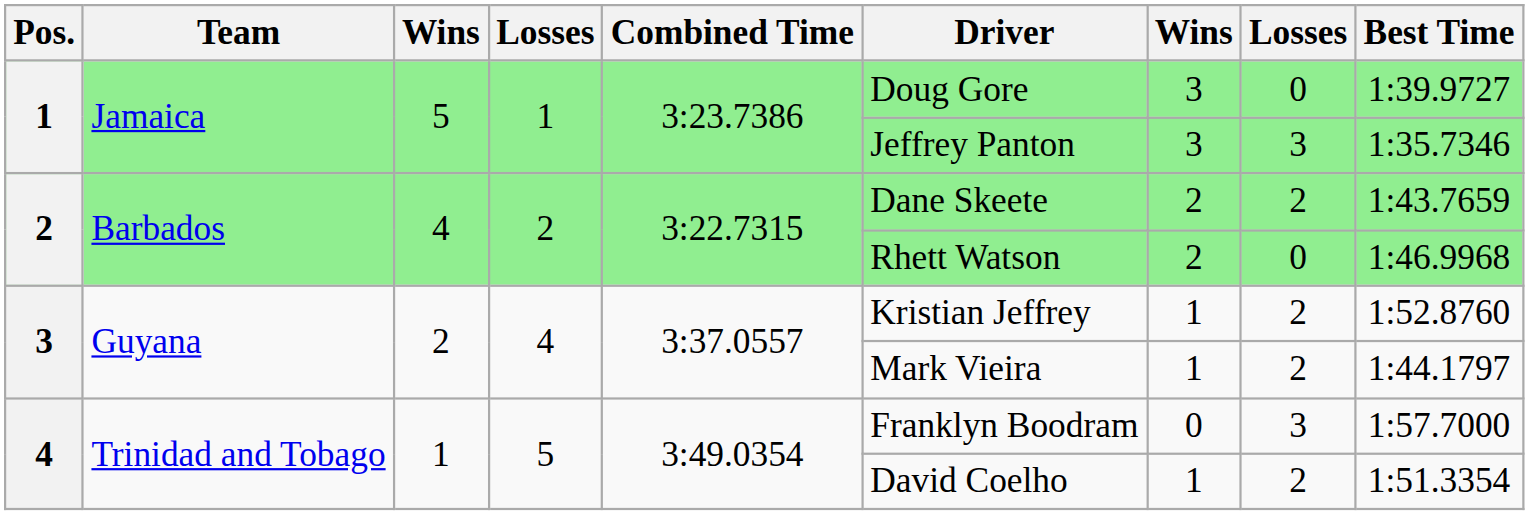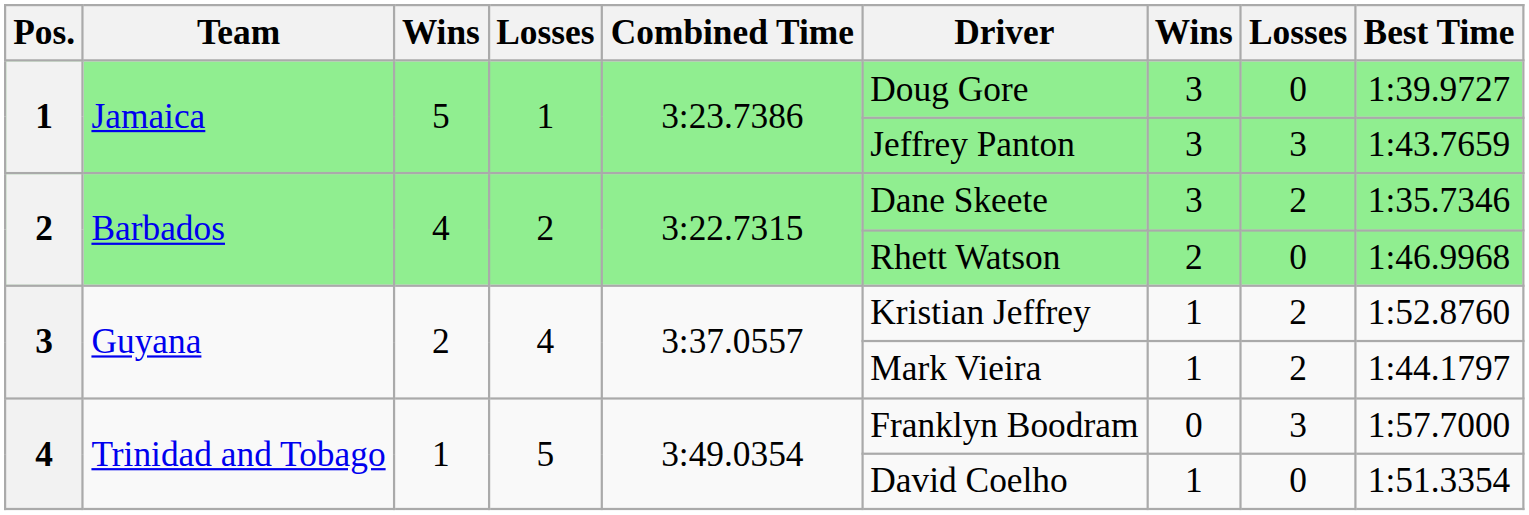(1439, 144) 1:35.7346 -> (1439, 144) 1:43.7659
(1194, 200) 2 -> (1194, 200) 3
(1439, 200) 1:43.7659 -> (1439, 200) 1:35.7346
(1298, 481) 2 -> (1298, 481) 0
